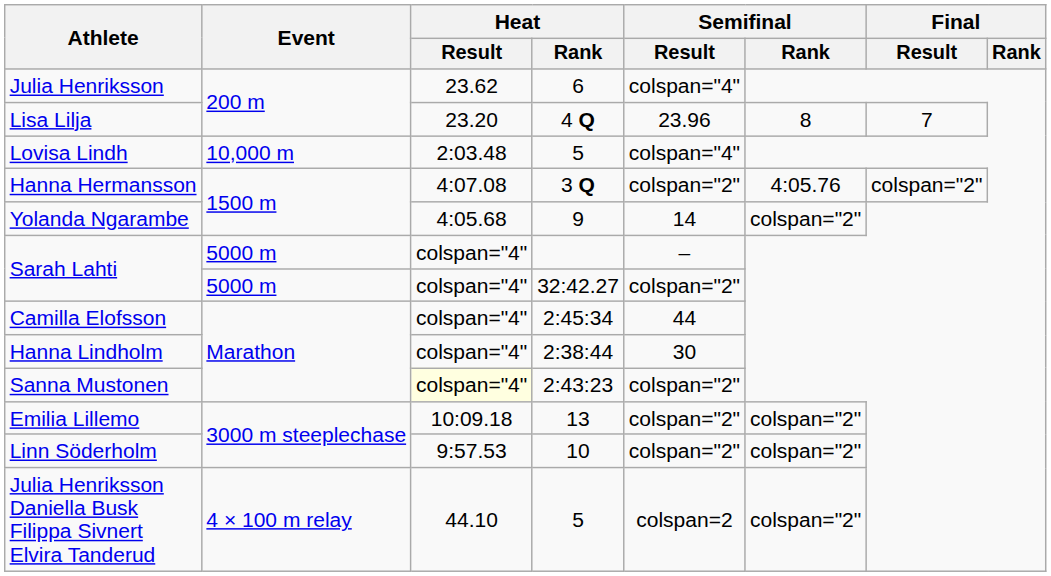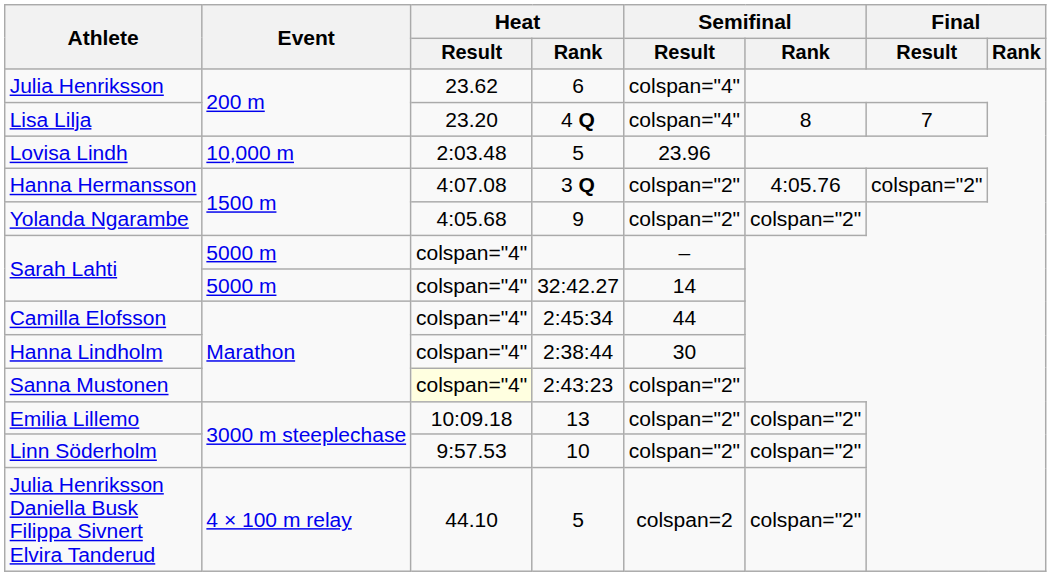(684, 120) 23.96 -> (684, 120) colspan="4"
(684, 153) colspan="4" -> (684, 153) 23.96
(684, 219) 14 -> (684, 219) colspan="2"
(684, 286) colspan="2" -> (684, 286) 14
